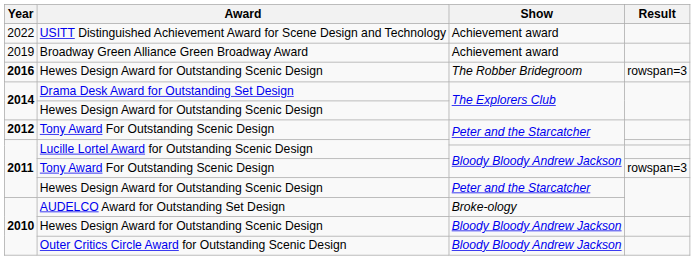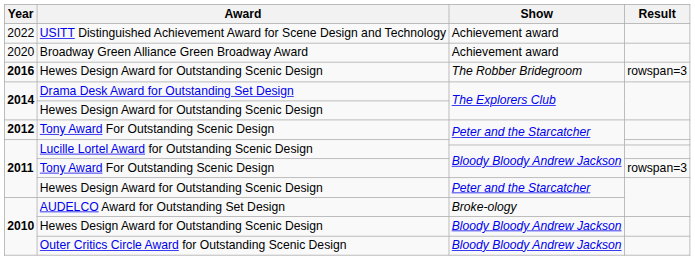(21, 52) 2019 -> (21, 52) 2020
